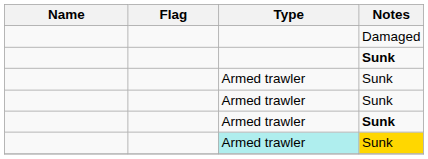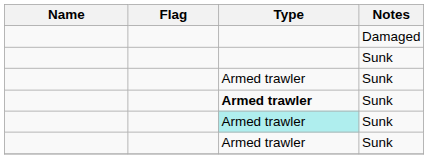(379, 57) bold -> (377, 57) normal
(263, 100) normal -> (267, 100) bold
(263, 121) no background -> (263, 121) paleturquoise background
(379, 121) bold -> (377, 121) normal
(263, 143) paleturquoise background -> (263, 143) no background
(377, 143) gold background -> (377, 143) no background
